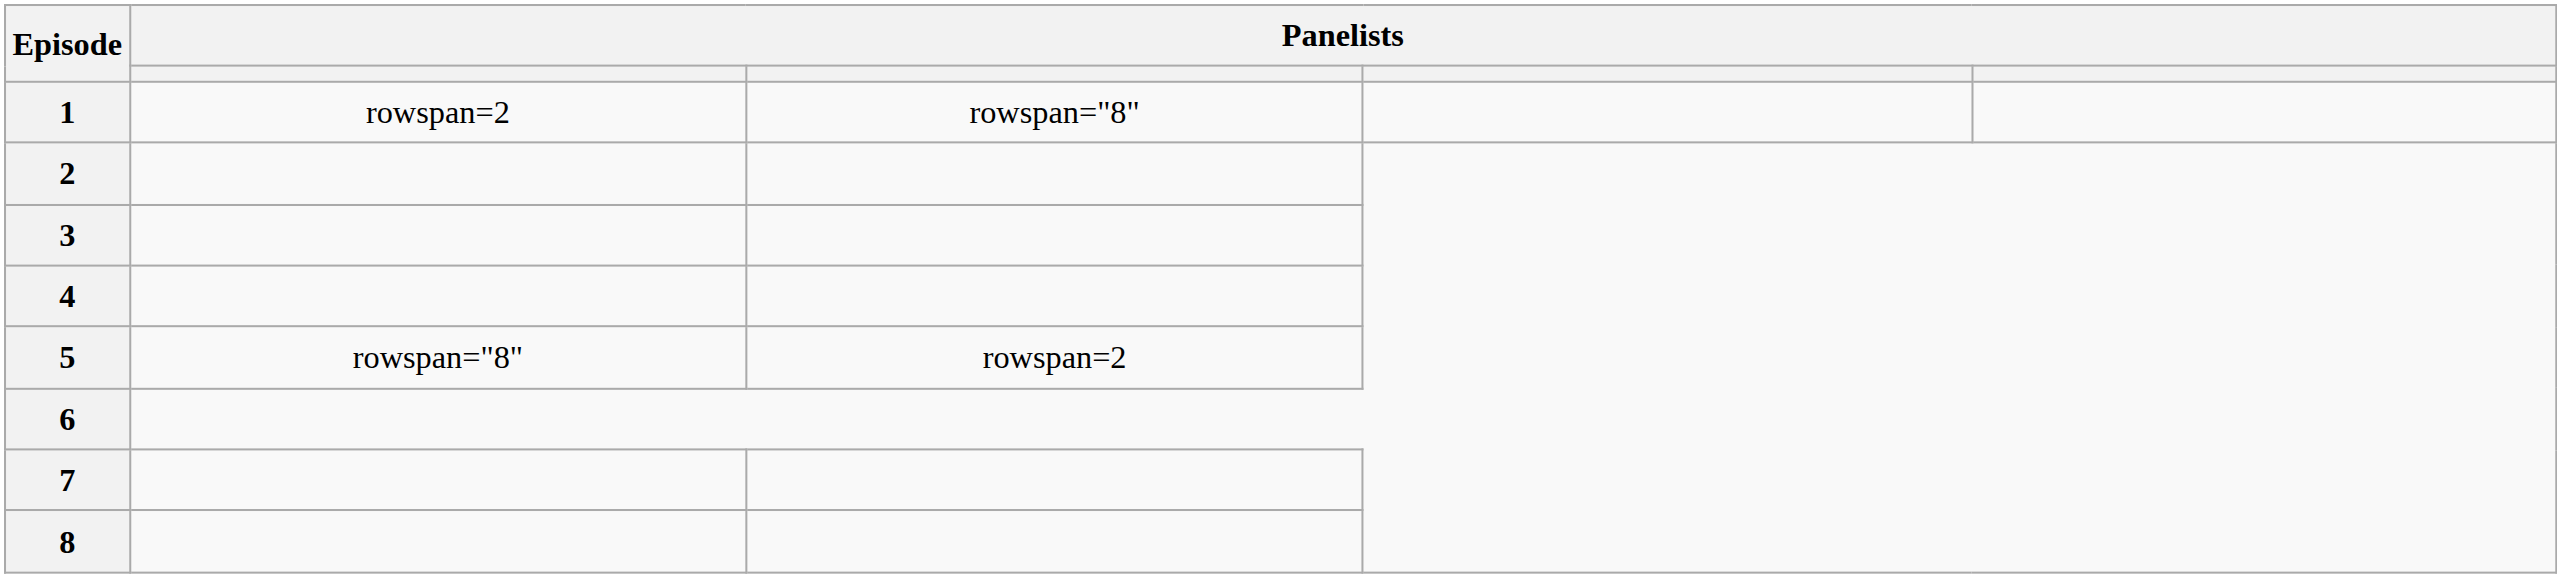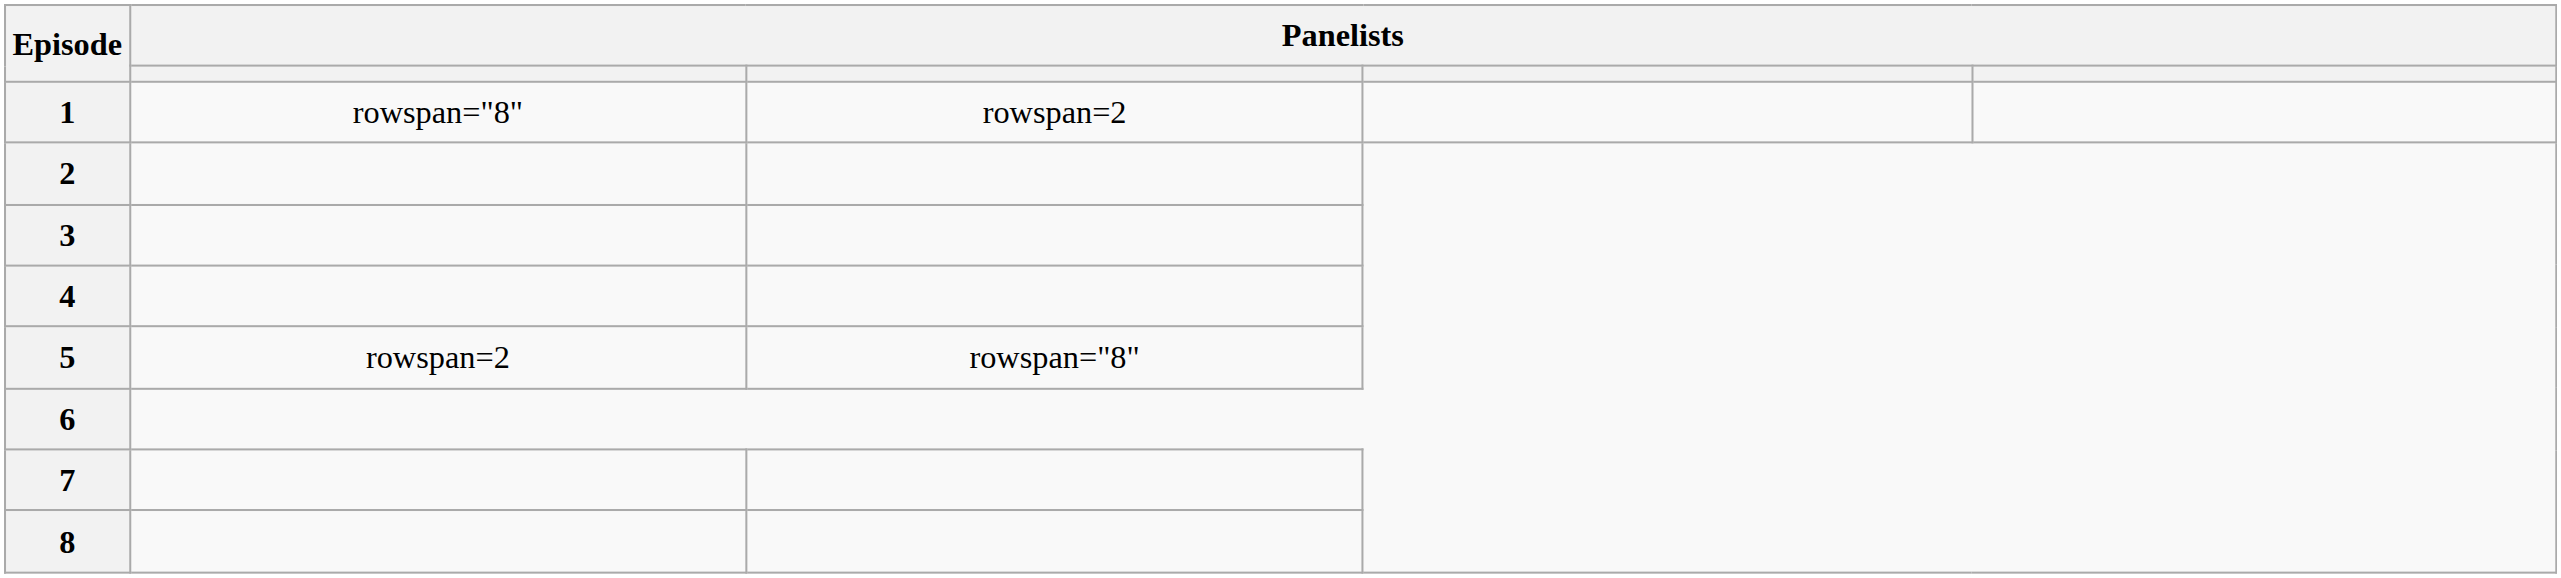(438, 112) rowspan=2 -> (438, 112) rowspan="8"
(1055, 112) rowspan="8" -> (1055, 112) rowspan=2
(438, 357) rowspan="8" -> (438, 357) rowspan=2
(1055, 357) rowspan=2 -> (1055, 357) rowspan="8"
